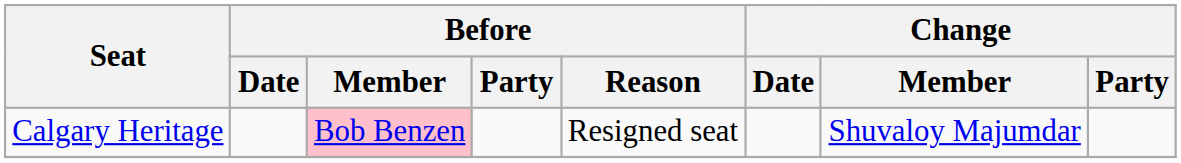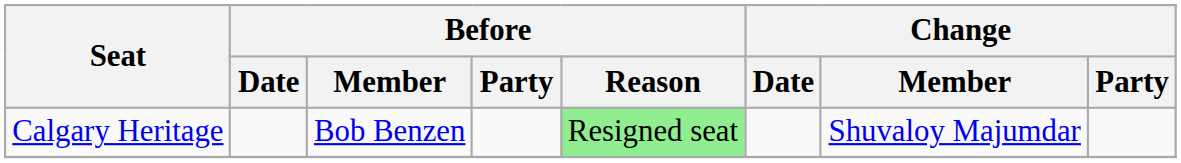(390, 131) pink background -> (390, 131) no background
(653, 131) no background -> (653, 131) lightgreen background
